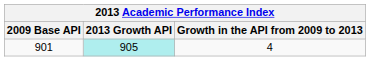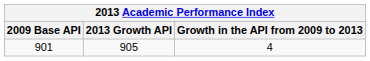(129, 47) paleturquoise background -> (129, 47) no background
